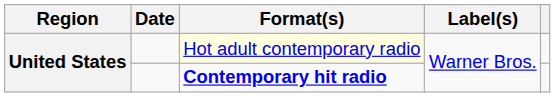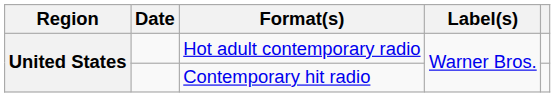(302, 48) lightyellow background -> (302, 48) no background
(285, 77) bold -> (277, 77) normal
